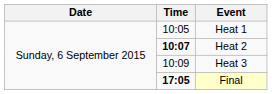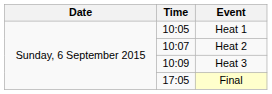(176, 47) bold -> (176, 47) normal
(176, 81) bold -> (176, 81) normal
